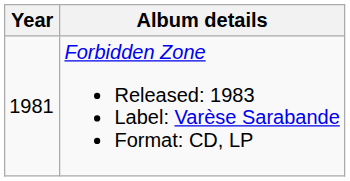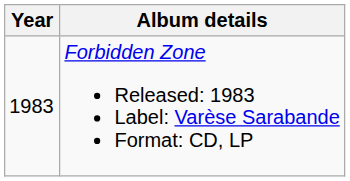(31, 105) 1981 -> (31, 105) 1983
